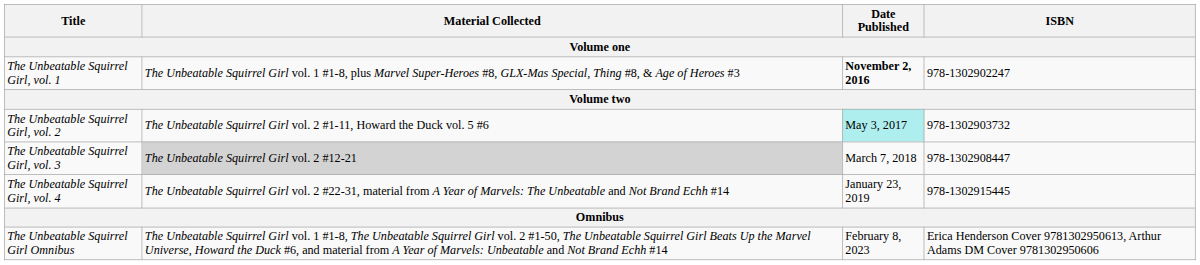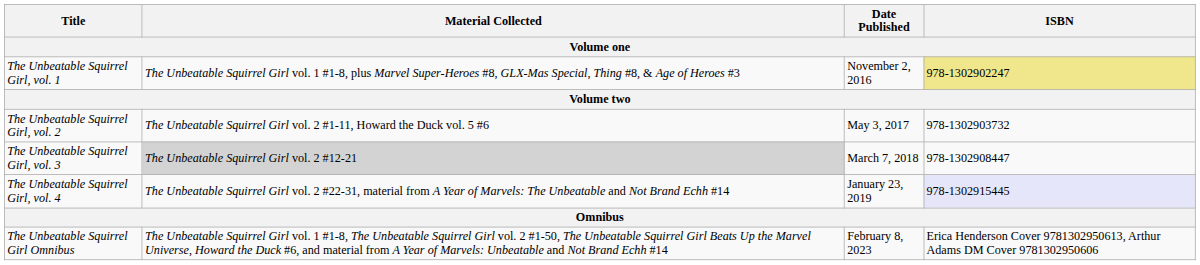(878, 73) bold -> (879, 73) normal
(968, 73) no background -> (968, 73) khaki background
(876, 125) paleturquoise background -> (878, 125) no background
(968, 191) no background -> (968, 191) lavender background
